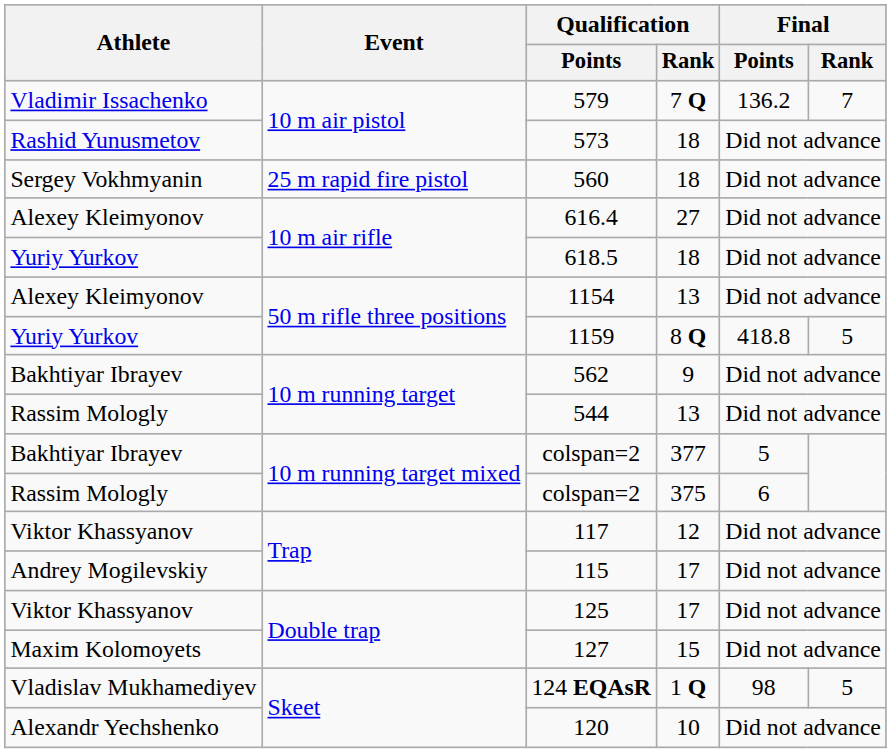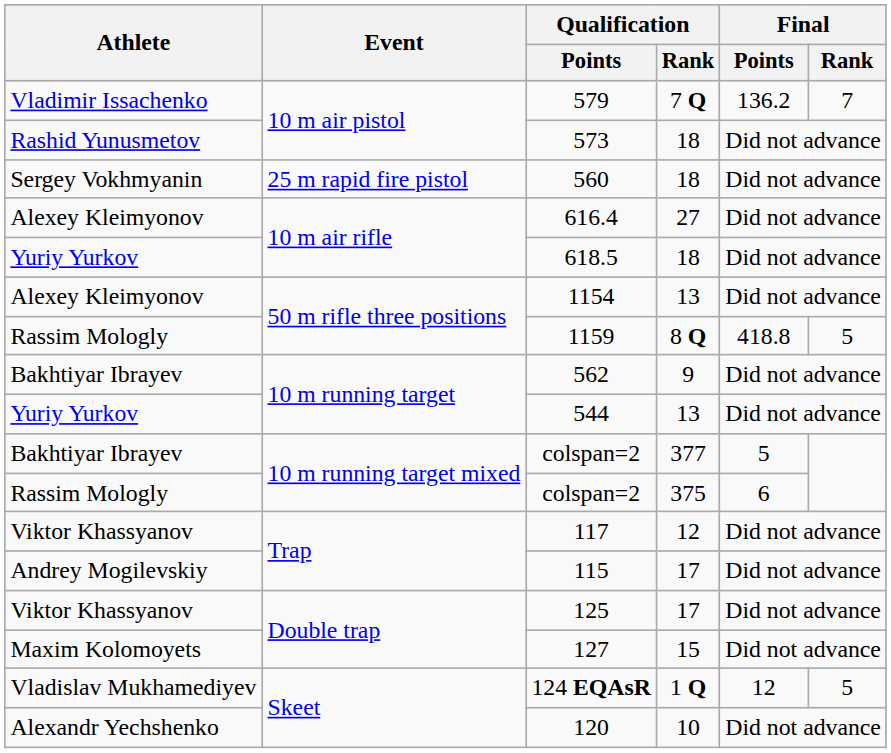(74, 335) Yuriy Yurkov -> (89, 335) Rassim Mologly
(89, 414) Rassim Mologly -> (74, 414) Yuriy Yurkov
(764, 688) 98 -> (764, 688) 12
